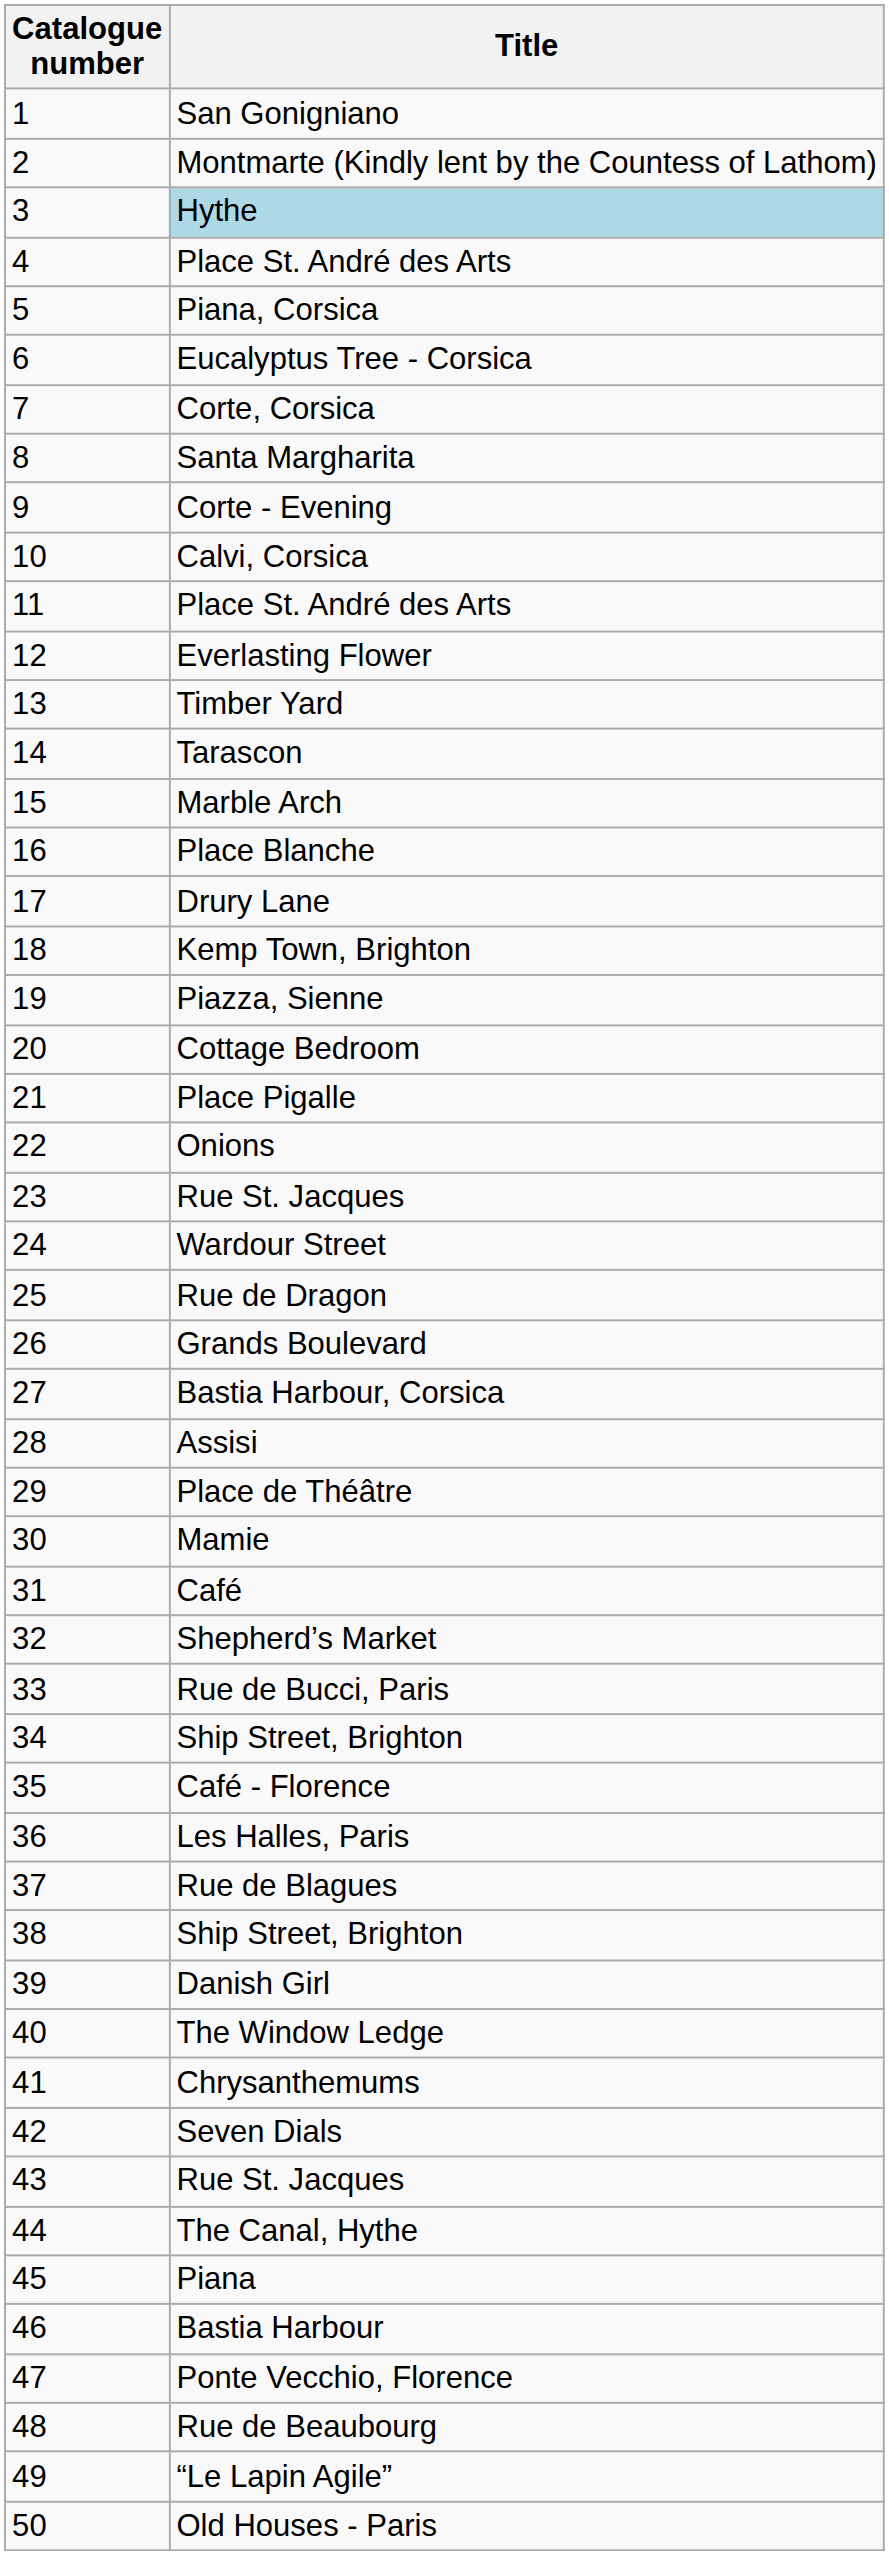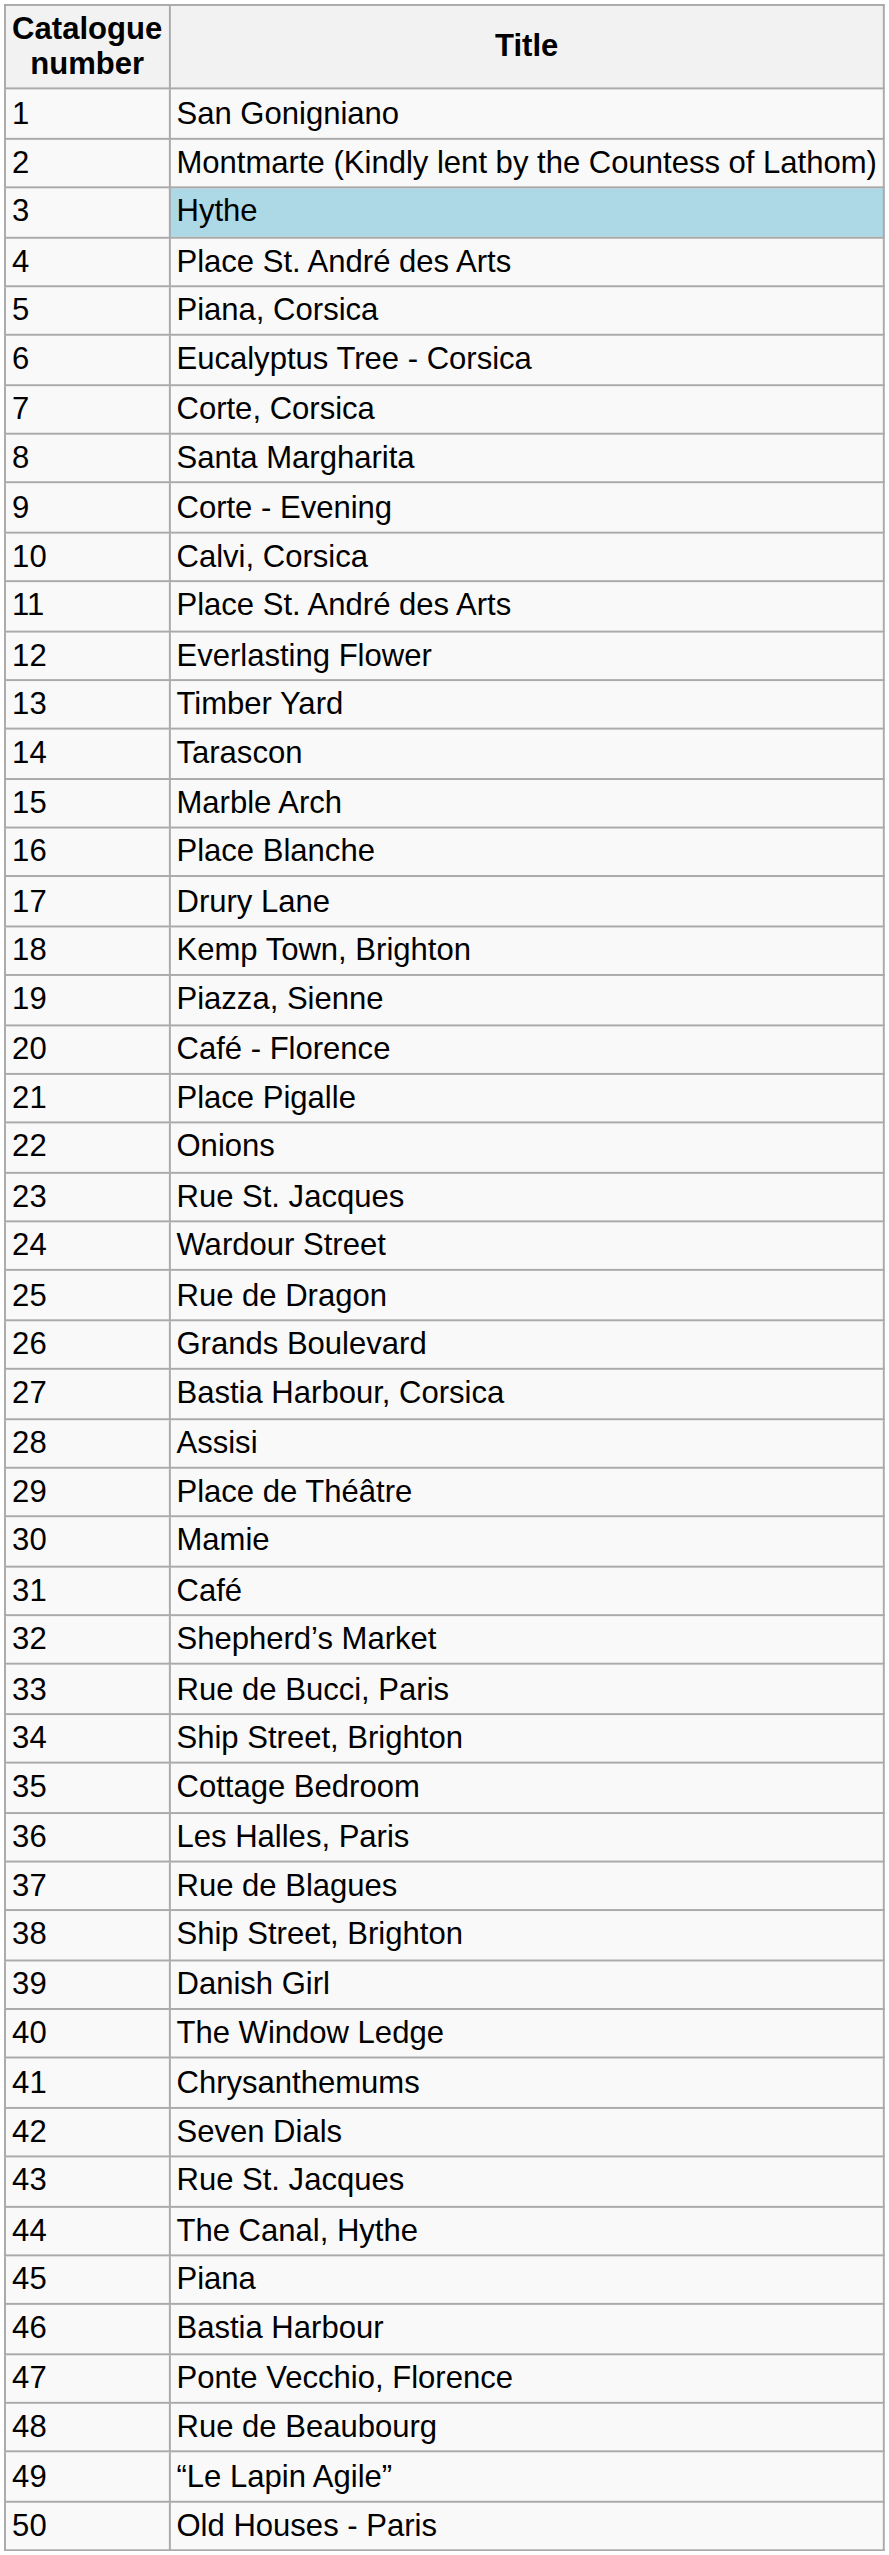(298, 1048) Cottage Bedroom -> (283, 1048) Café - Florence
(283, 1786) Café - Florence -> (298, 1786) Cottage Bedroom
